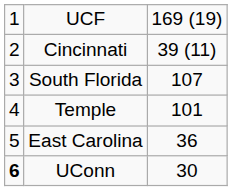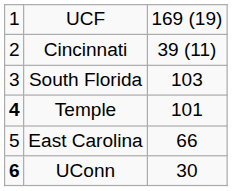(187, 80) 107 -> (187, 80) 103
(14, 110) normal -> (14, 110) bold
(187, 140) 36 -> (187, 140) 66
